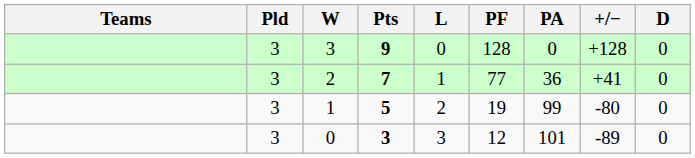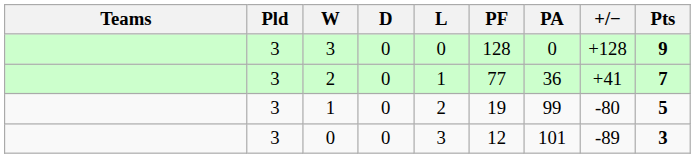columns swapped: (663, 19) <-> (386, 19)
